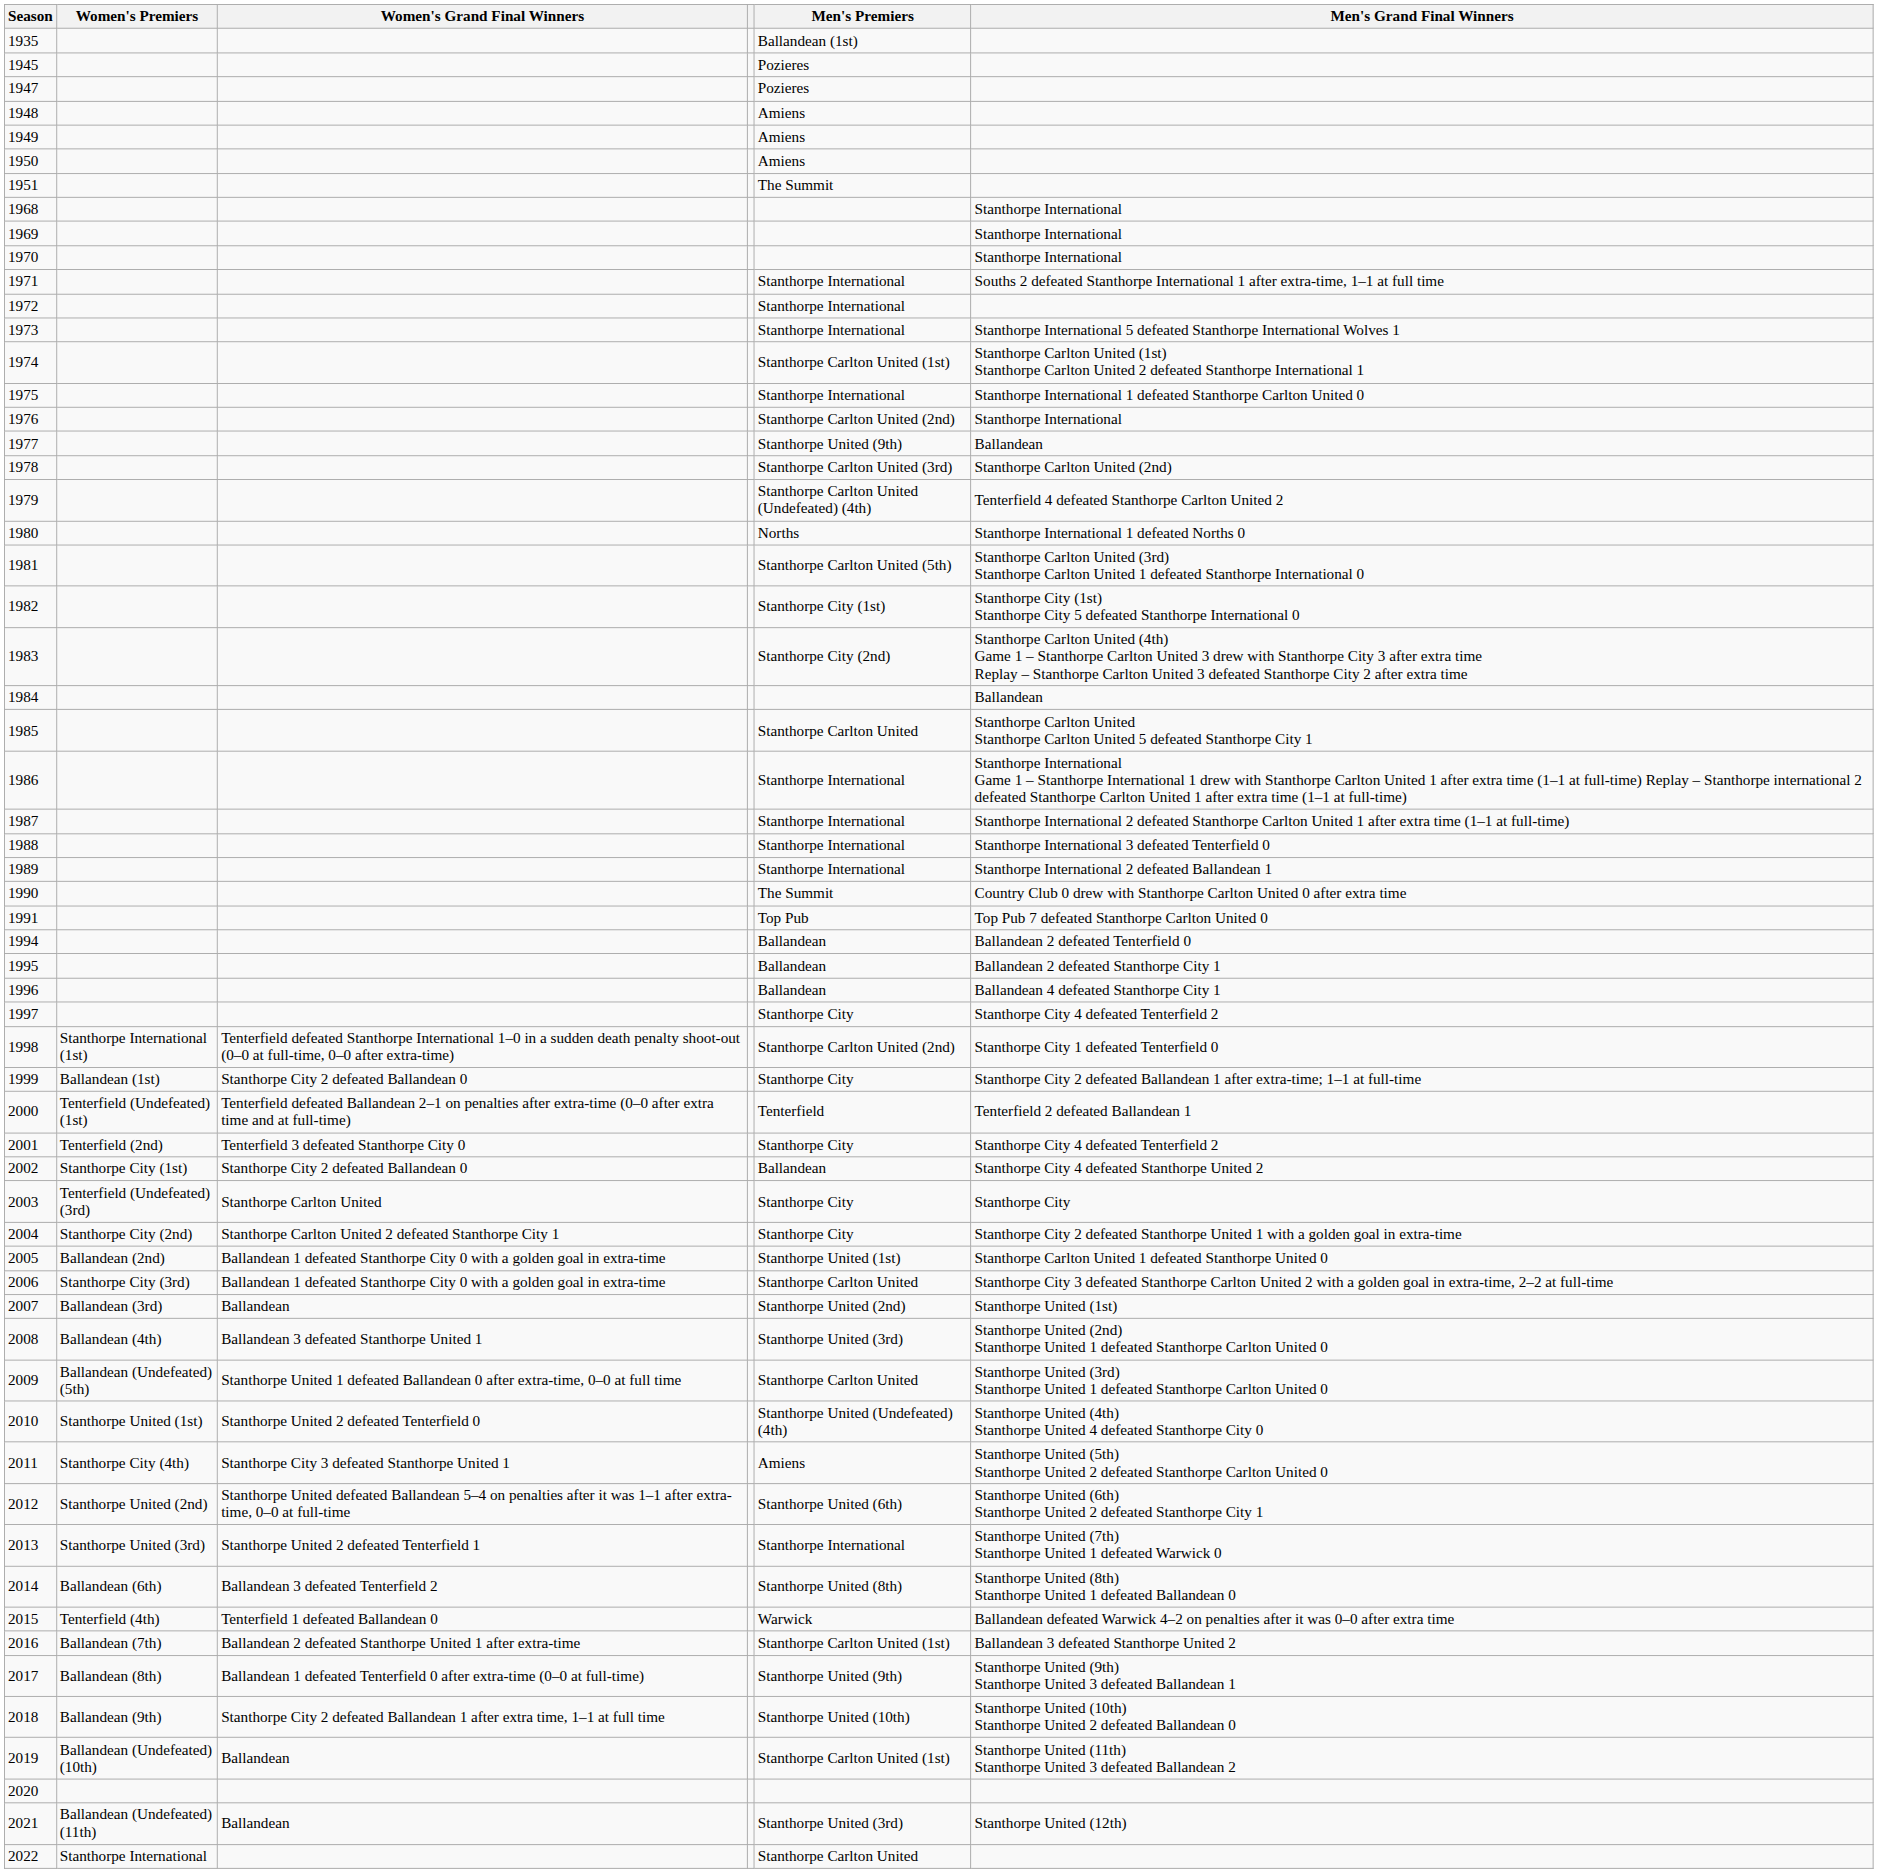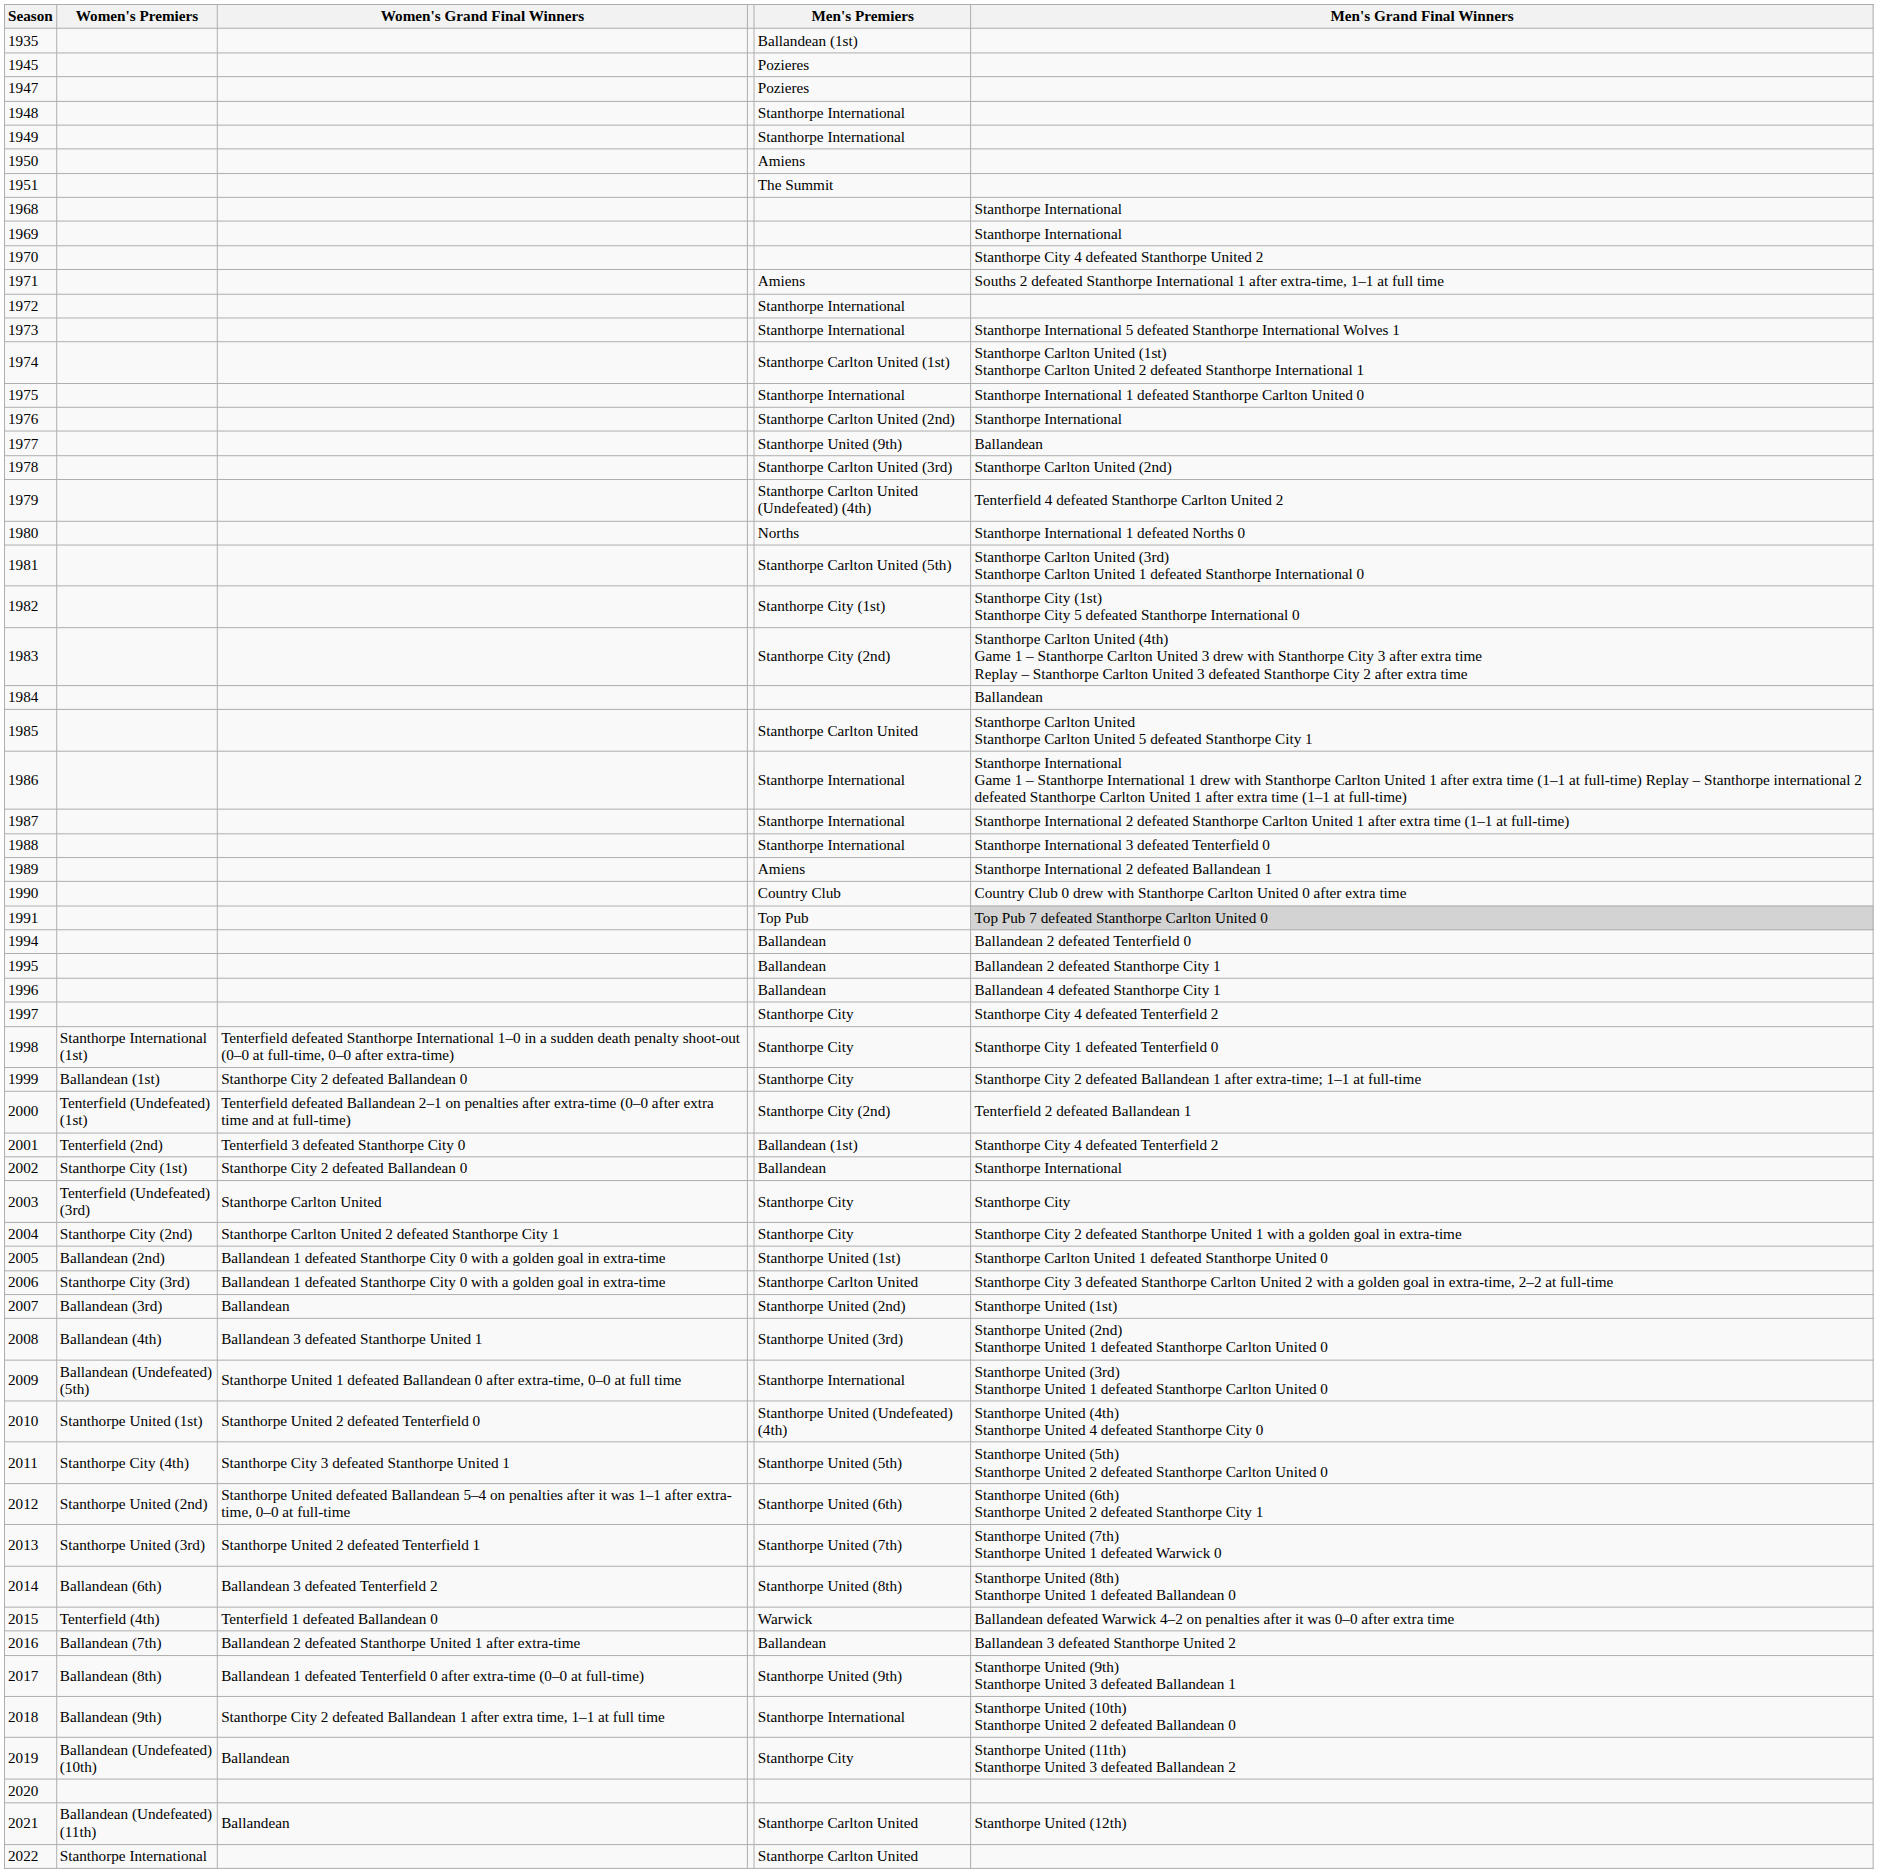(781, 112) Amiens -> (831, 112) Stanthorpe International
(781, 137) Amiens -> (831, 137) Stanthorpe International
(1048, 257) Stanthorpe International -> (1119, 257) Stanthorpe City 4 defeated Stanthorpe United 2
(831, 281) Stanthorpe International -> (781, 281) Amiens
(831, 869) Stanthorpe International -> (781, 869) Amiens
(796, 893) The Summit -> (799, 893) Country Club
(1121, 917) no background -> (1121, 917) lightgrey background
(856, 1046) Stanthorpe Carlton United (2nd) -> (806, 1046) Stanthorpe City
(791, 1112) Tenterfield -> (824, 1112) Stanthorpe City (2nd)
(806, 1144) Stanthorpe City -> (808, 1144) Ballandean (1st)
(1119, 1168) Stanthorpe City 4 defeated Stanthorpe United 2 -> (1048, 1168) Stanthorpe International
(838, 1380) Stanthorpe Carlton United -> (831, 1380) Stanthorpe International
(781, 1462) Amiens -> (830, 1462) Stanthorpe United (5th)
(831, 1545) Stanthorpe International -> (830, 1545) Stanthorpe United (7th)
(854, 1643) Stanthorpe Carlton United (1st) -> (792, 1643) Ballandean
(834, 1717) Stanthorpe United (10th) -> (831, 1717) Stanthorpe International
(854, 1758) Stanthorpe Carlton United (1st) -> (806, 1758) Stanthorpe City
(830, 1823) Stanthorpe United (3rd) -> (838, 1823) Stanthorpe Carlton United
